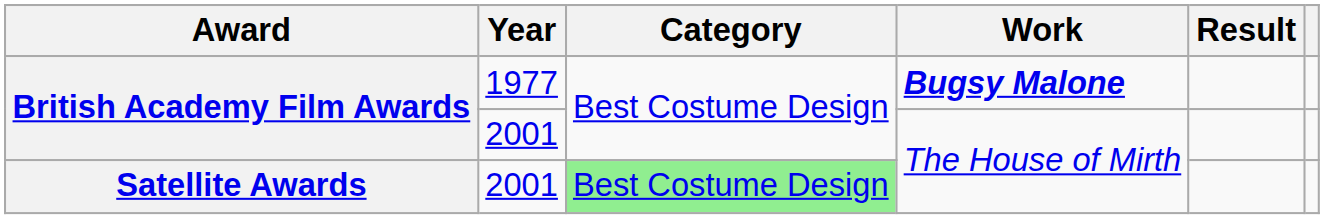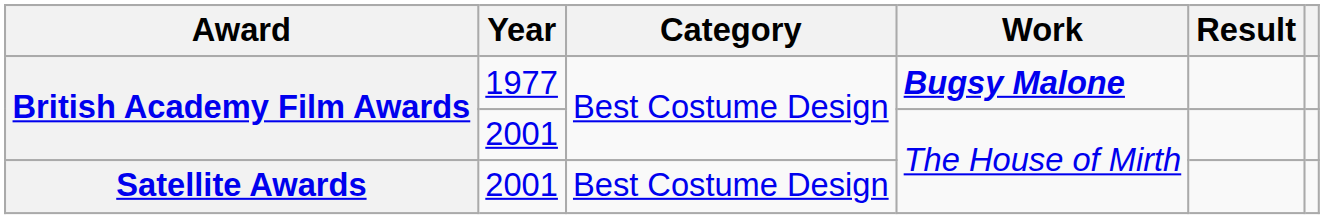(731, 185) lightgreen background -> (731, 185) no background
